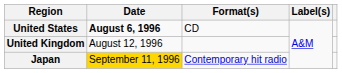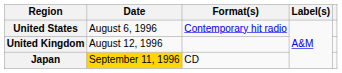(125, 28) bold -> (123, 28) normal
(192, 28) CD -> (236, 28) Contemporary hit radio
(236, 60) Contemporary hit radio -> (192, 60) CD
